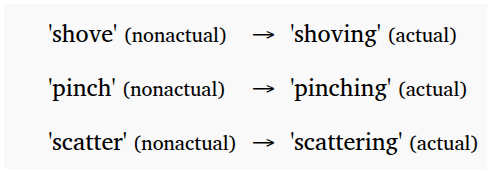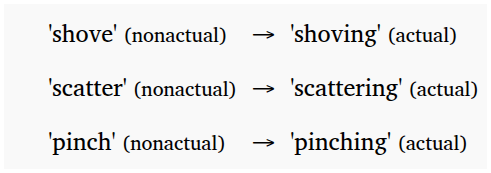rows swapped: (125, 140) <-> (119, 86)
